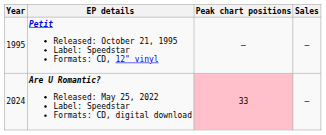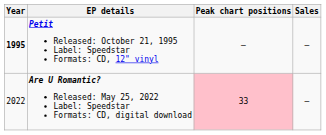(16, 45) normal -> (16, 45) bold
(16, 102) 2024 -> (16, 102) 2022
